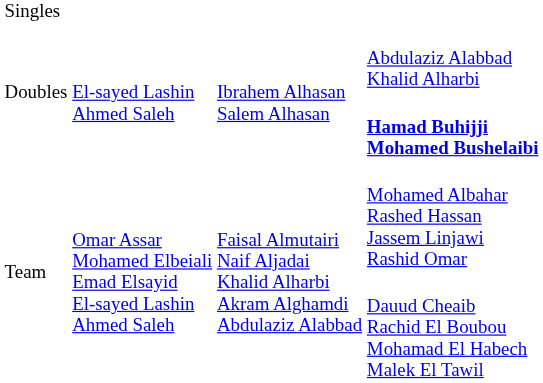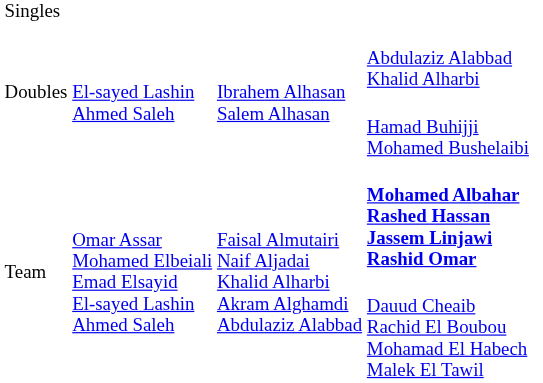(453, 137) bold -> (448, 137) normal
(437, 227) normal -> (443, 227) bold
